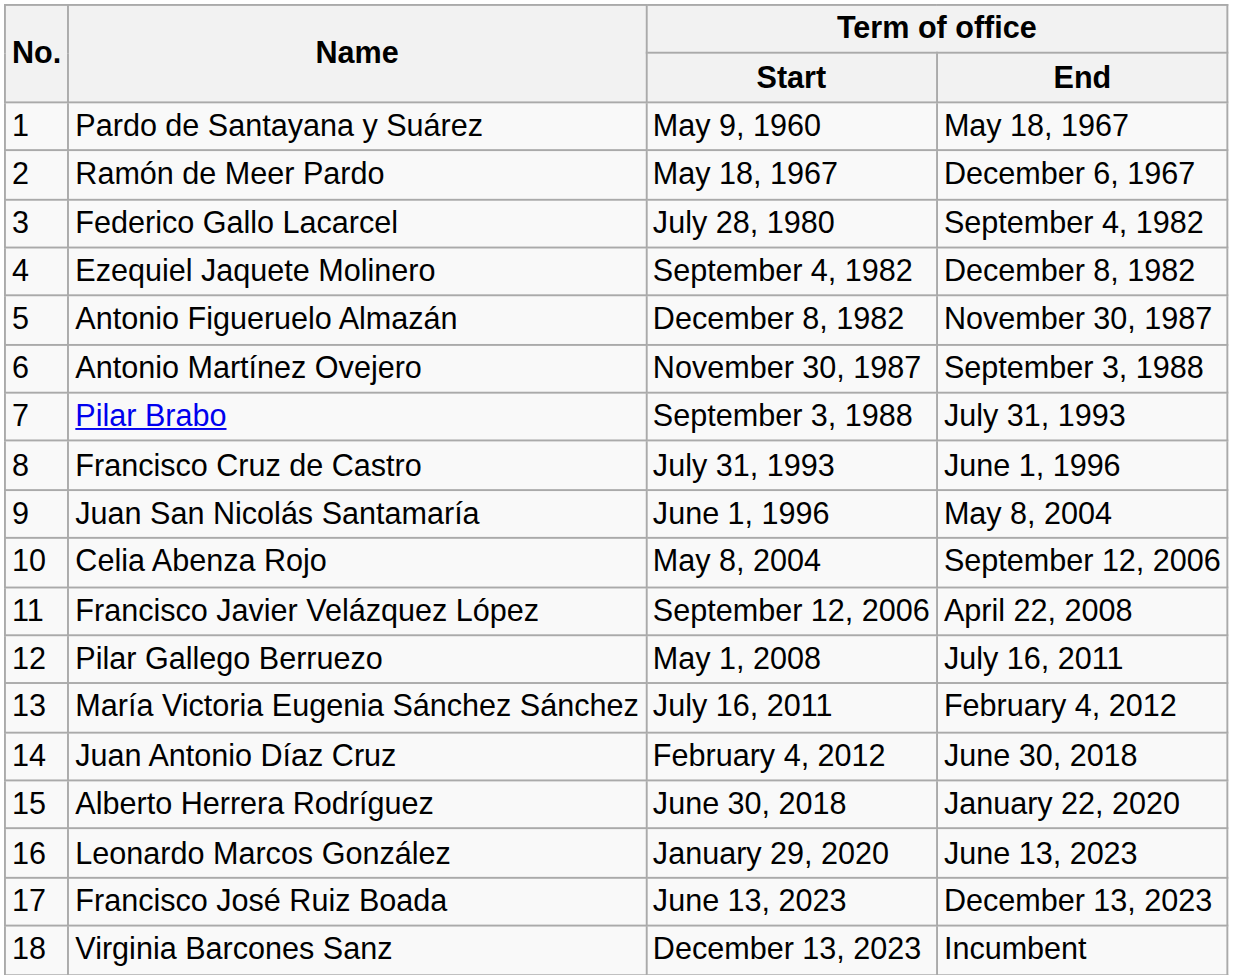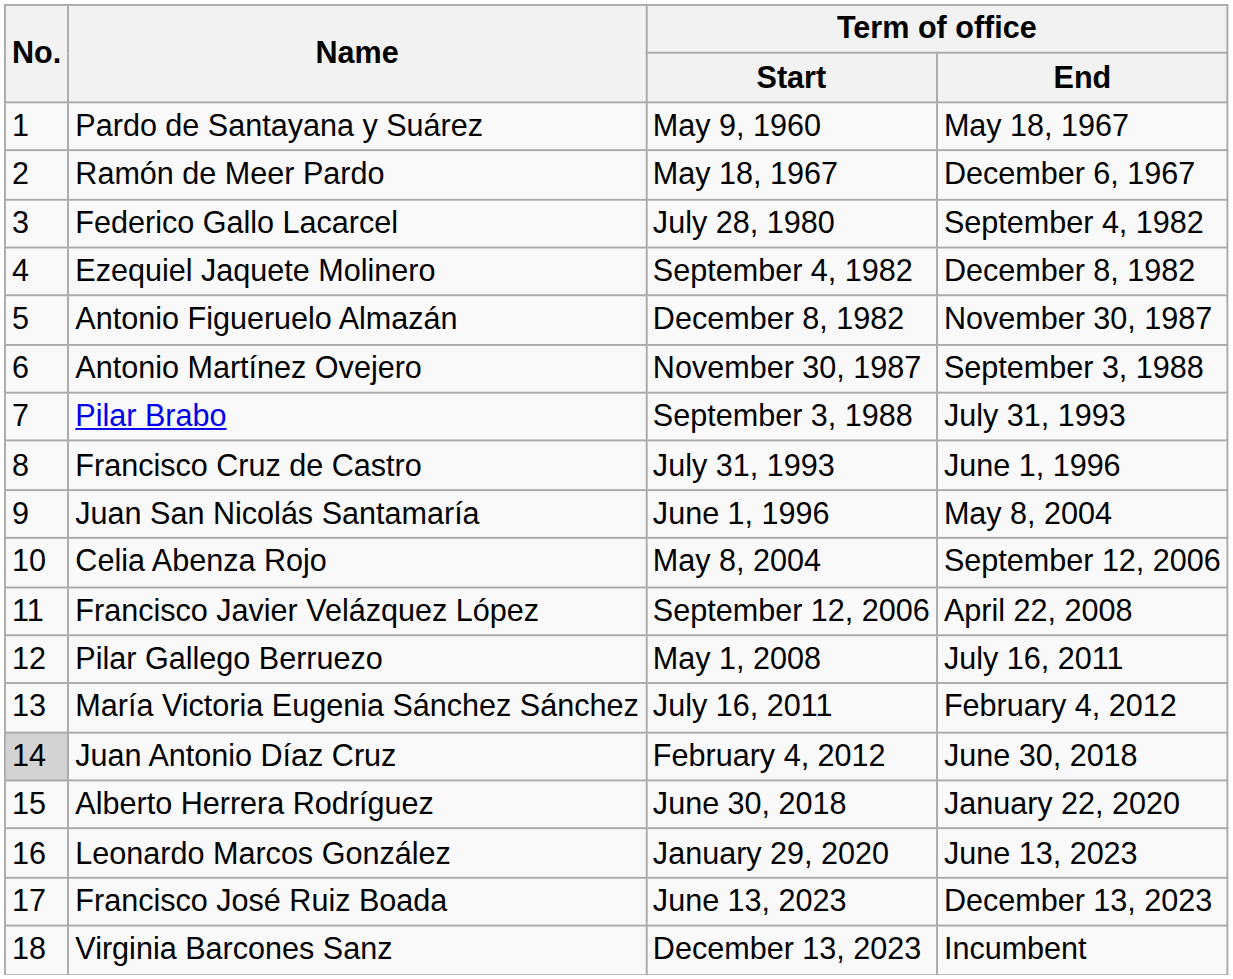(29, 755) no background -> (29, 755) lightgrey background
